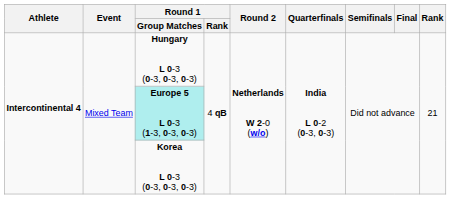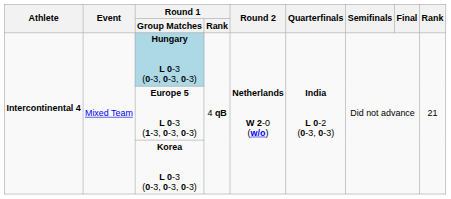(170, 60) no background -> (170, 60) lightblue background
(170, 114) paleturquoise background -> (170, 114) no background
